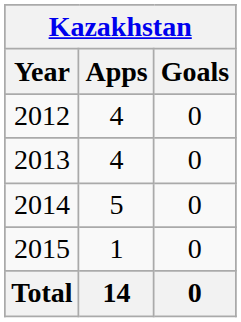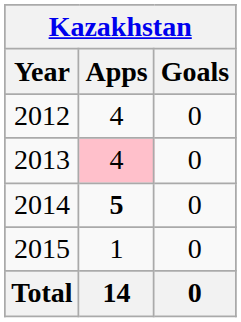(117, 159) no background -> (117, 159) pink background
(117, 204) normal -> (117, 204) bold
